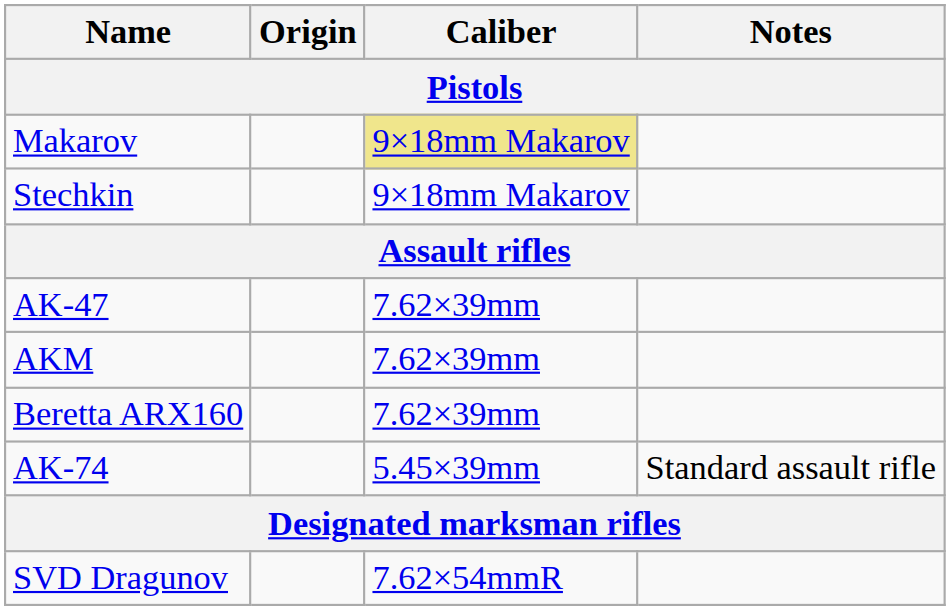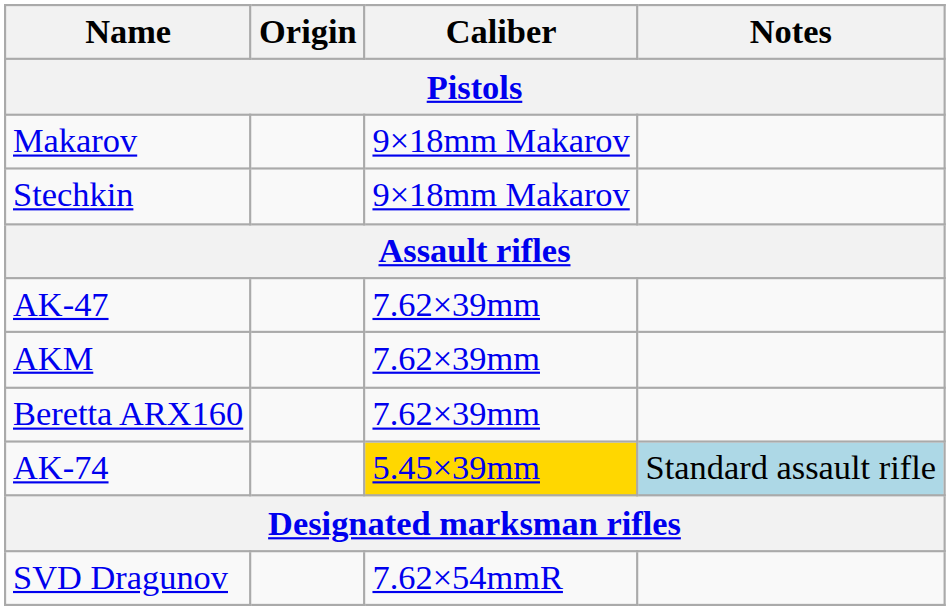(501, 140) khaki background -> (501, 140) no background
(456, 468) no background -> (456, 468) gold background
(791, 468) no background -> (791, 468) lightblue background
